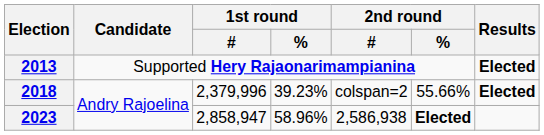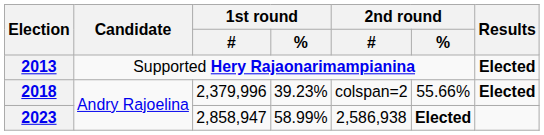(301, 117) 58.96% -> (301, 117) 58.99%
